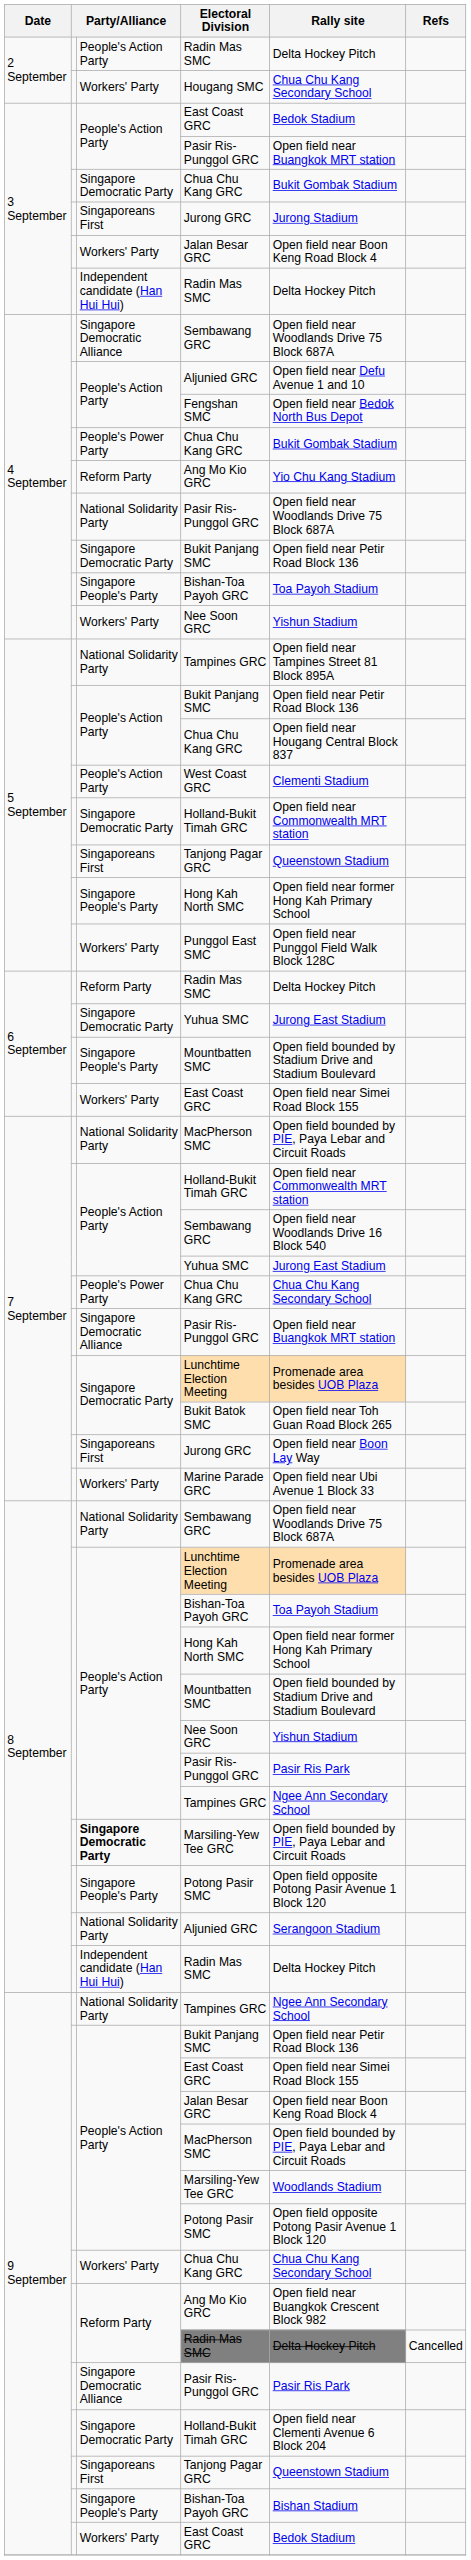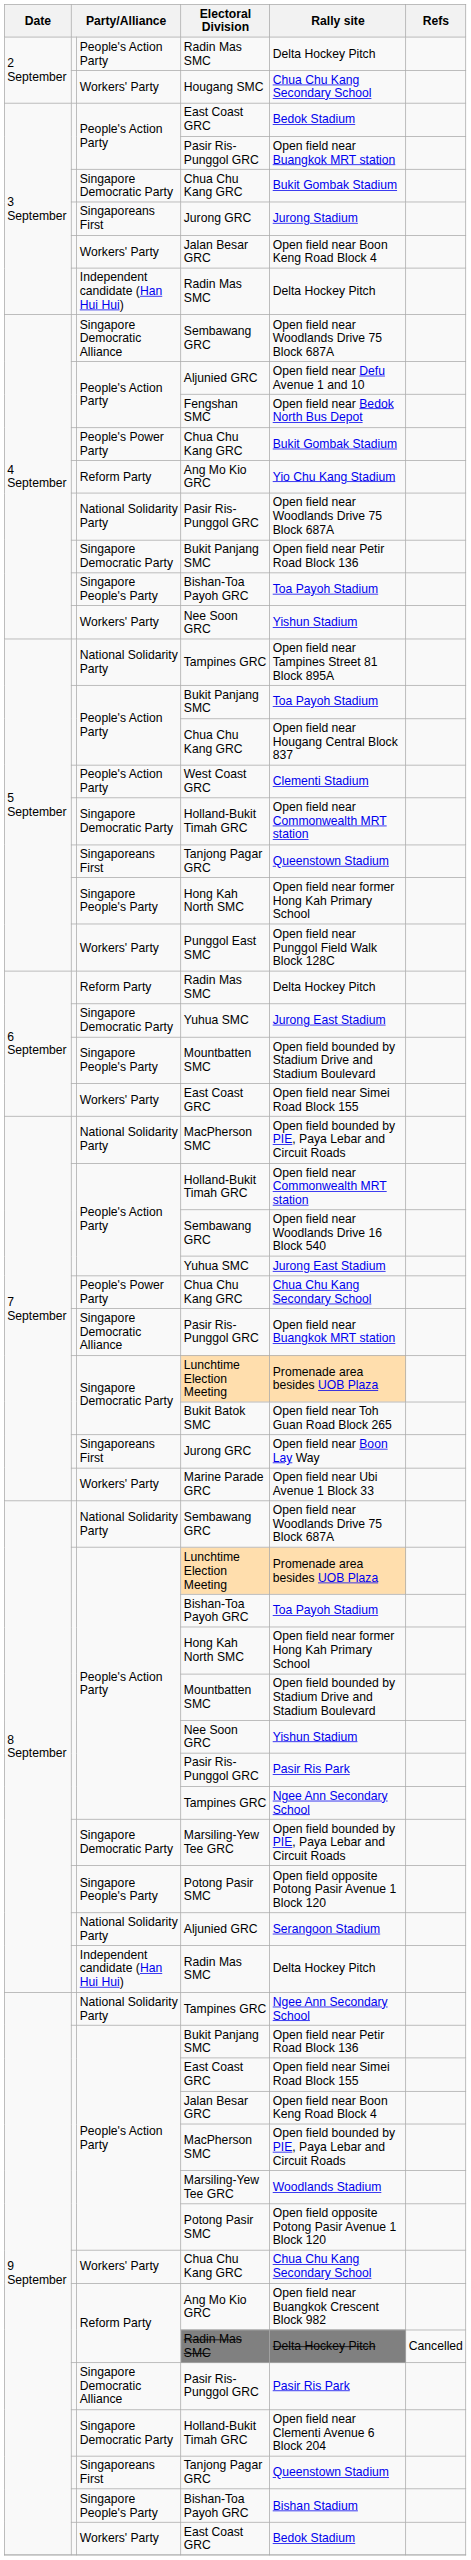(328, 702) Open field near Petir Road Block 136 -> (325, 702) Toa Payoh Stadium
(113, 1842) bold -> (126, 1842) normal
